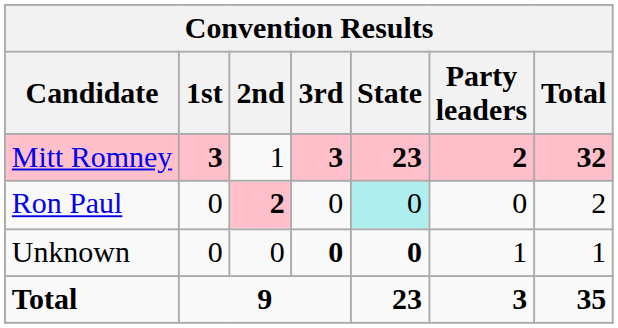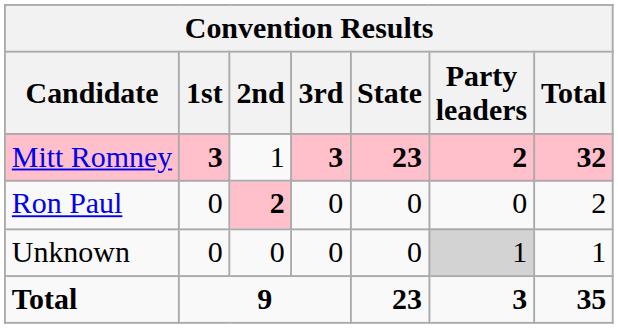(414, 204) paleturquoise background -> (414, 204) no background
(336, 251) bold -> (336, 251) normal
(414, 251) bold -> (414, 251) normal
(520, 251) no background -> (520, 251) lightgrey background
